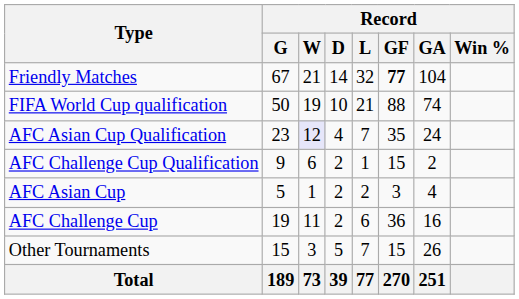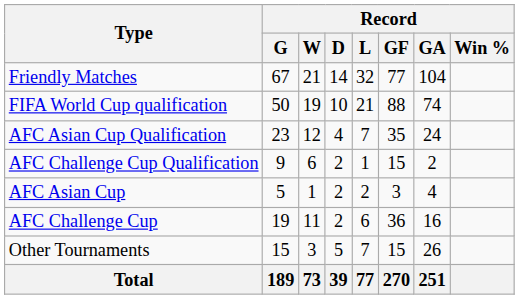(396, 76) bold -> (396, 76) normal
(312, 134) lavender background -> (312, 134) no background
